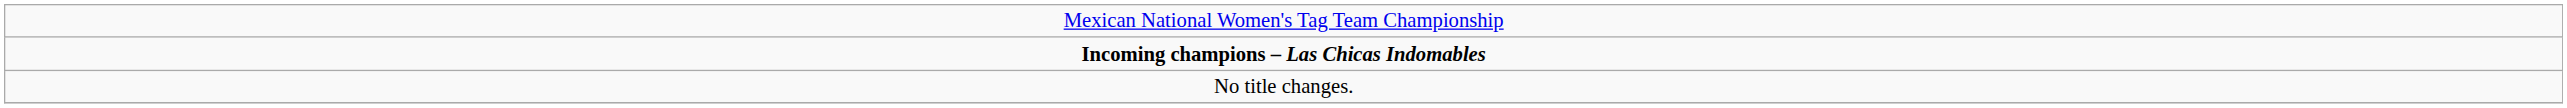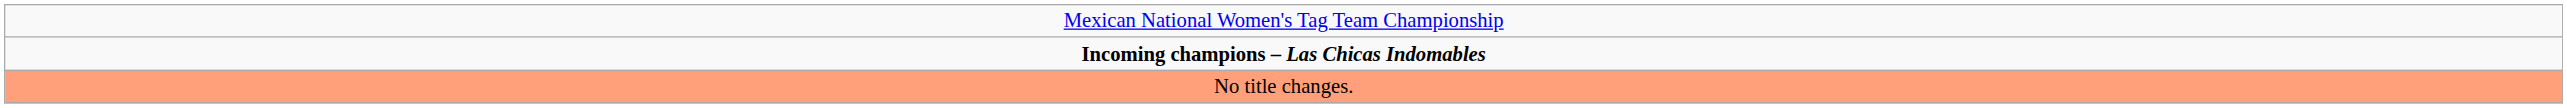(1284, 86) no background -> (1284, 86) lightsalmon background
